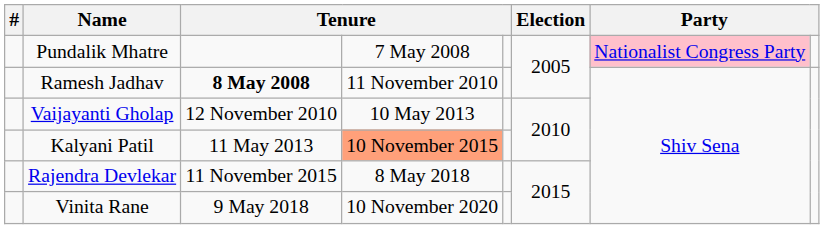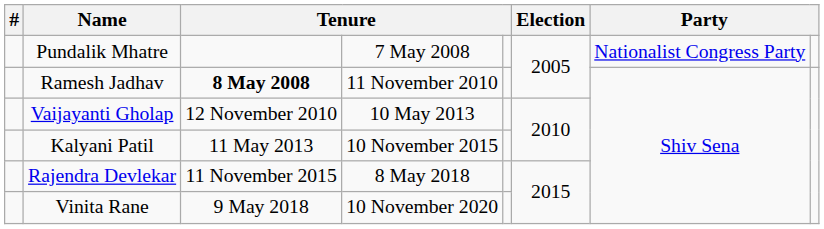(700, 51) pink background -> (700, 51) no background
(422, 144) lightsalmon background -> (422, 144) no background
